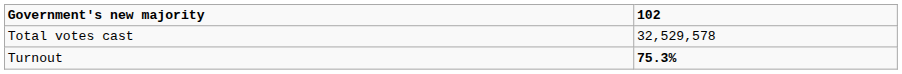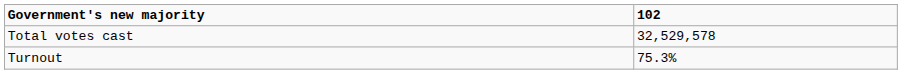(657, 58) bold -> (657, 58) normal
